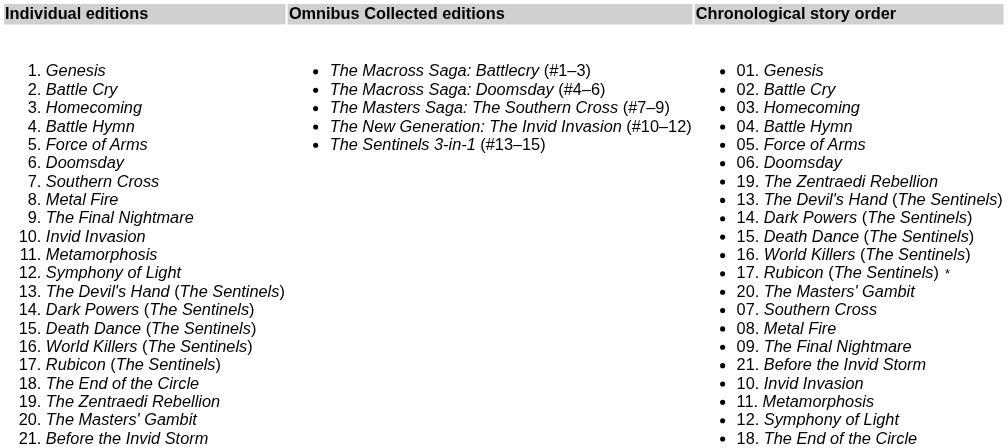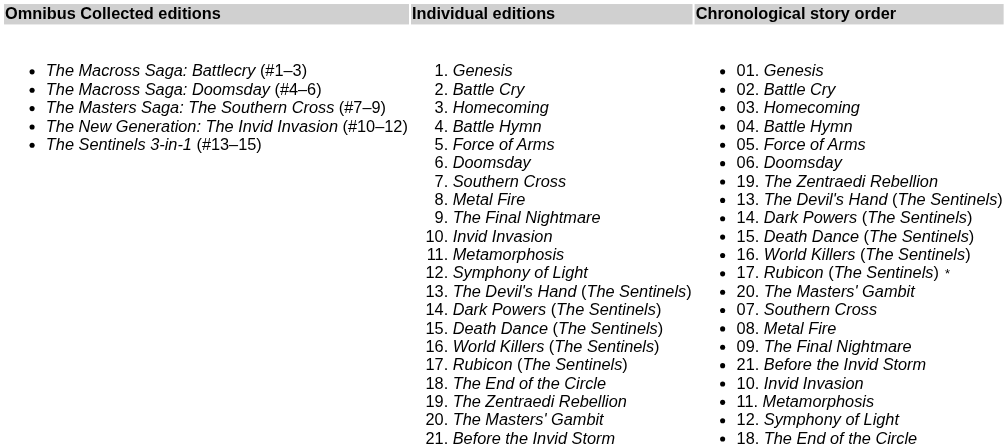columns swapped: (77, 14) <-> (397, 14)
